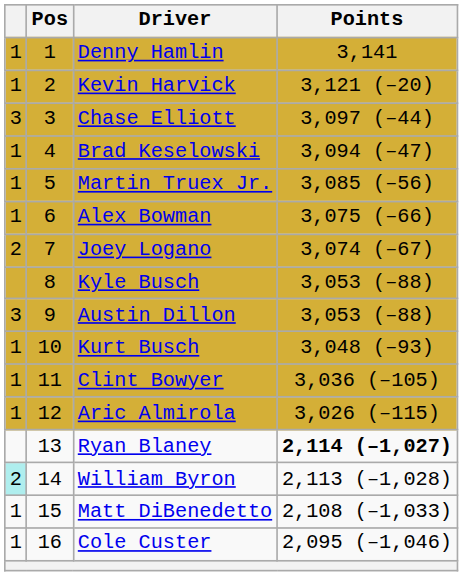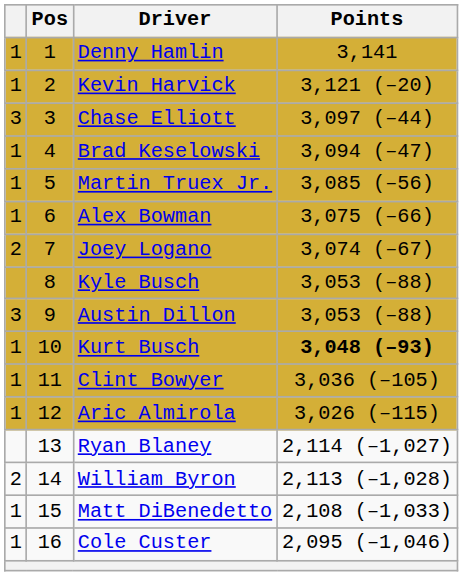(367, 348) normal -> (367, 348) bold
(367, 447) bold -> (367, 447) normal
(16, 479) paleturquoise background -> (16, 479) no background
